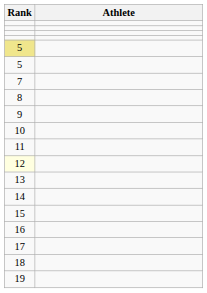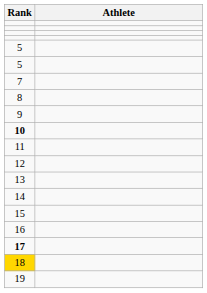(20, 48) khaki background -> (20, 48) no background
(20, 130) normal -> (20, 130) bold
(20, 163) lightyellow background -> (20, 163) no background
(20, 246) normal -> (20, 246) bold
(20, 262) no background -> (20, 262) gold background
